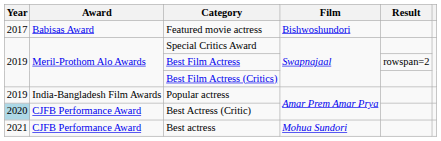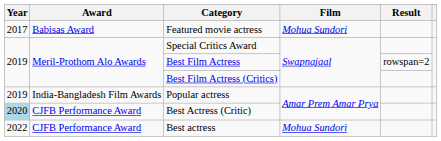(316, 29) Bishwoshundori -> (315, 29) Mohua Sundori
(17, 128) 2021 -> (17, 128) 2022
